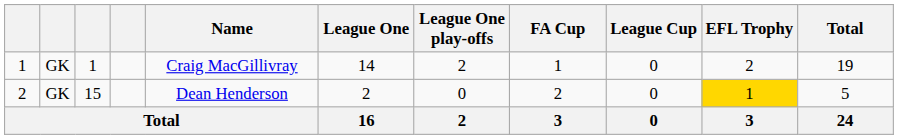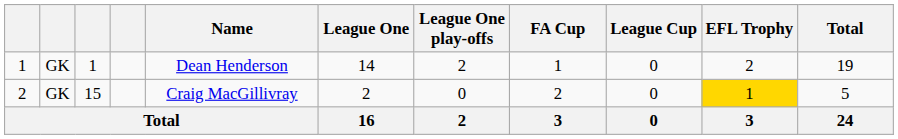(232, 65) Craig MacGillivray -> (232, 65) Dean Henderson
(232, 93) Dean Henderson -> (232, 93) Craig MacGillivray
